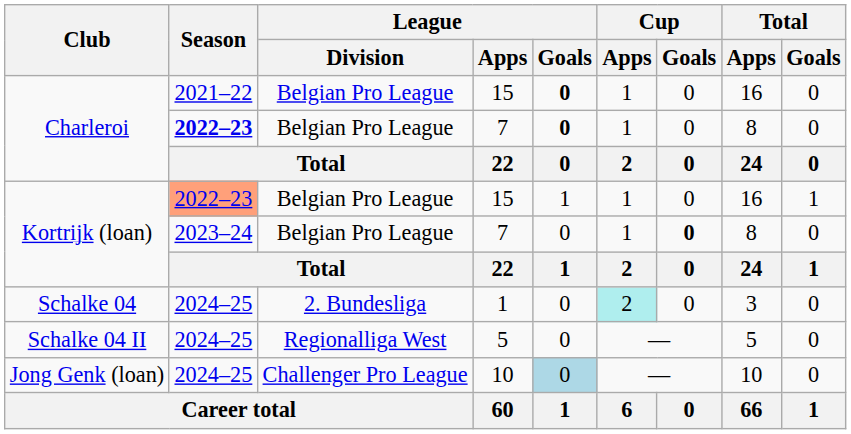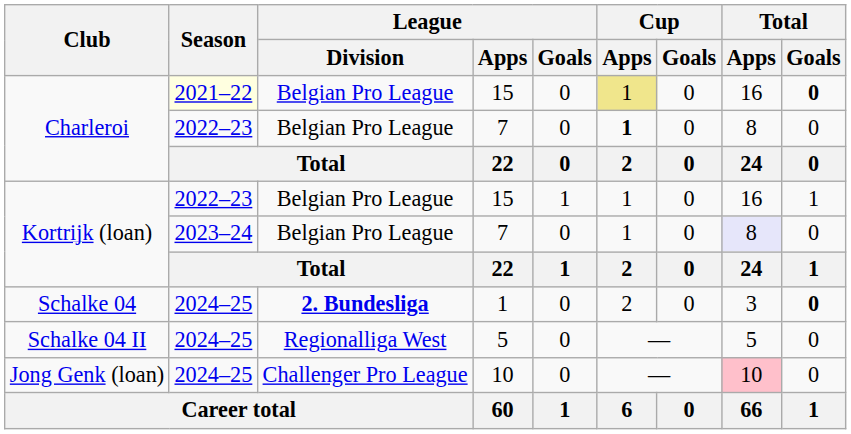(213, 92) no background -> (213, 92) lightyellow background
(565, 92) bold -> (565, 92) normal
(627, 92) no background -> (627, 92) khaki background
(813, 92) normal -> (813, 92) bold
(213, 127) bold -> (213, 127) normal
(565, 127) bold -> (565, 127) normal
(627, 127) normal -> (627, 127) bold
(213, 198) lightsalmon background -> (213, 198) no background
(689, 233) bold -> (689, 233) normal
(751, 233) no background -> (751, 233) lavender background
(365, 304) normal -> (365, 304) bold
(627, 304) paleturquoise background -> (627, 304) no background
(813, 304) normal -> (813, 304) bold
(565, 374) lightblue background -> (565, 374) no background
(751, 374) no background -> (751, 374) pink background
